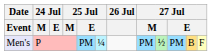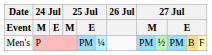(18, 43) lavender background -> (18, 43) no background
